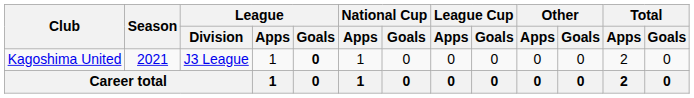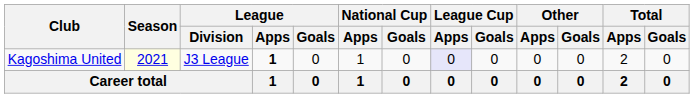(153, 59) no background -> (153, 59) lightyellow background
(273, 59) normal -> (273, 59) bold
(316, 59) bold -> (316, 59) normal
(451, 59) no background -> (451, 59) lavender background
